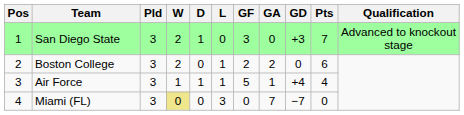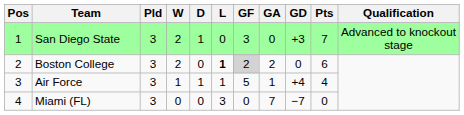(223, 63) normal -> (223, 63) bold
(246, 63) no background -> (246, 63) lightgrey background
(178, 100) khaki background -> (178, 100) no background
